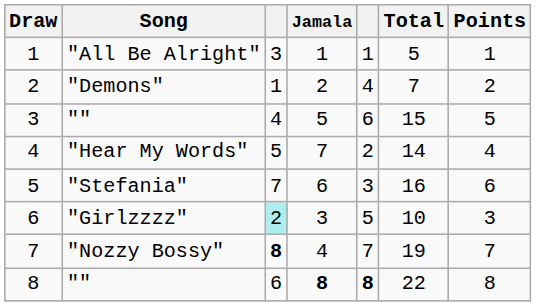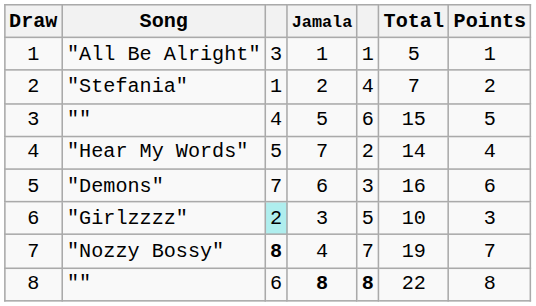(115, 87) "Demons" -> (127, 87) "Stefania"
(127, 185) "Stefania" -> (115, 185) "Demons"
